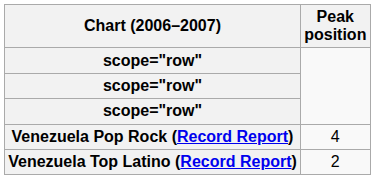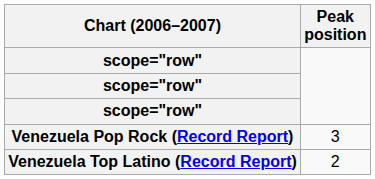(335, 136) 4 -> (335, 136) 3
